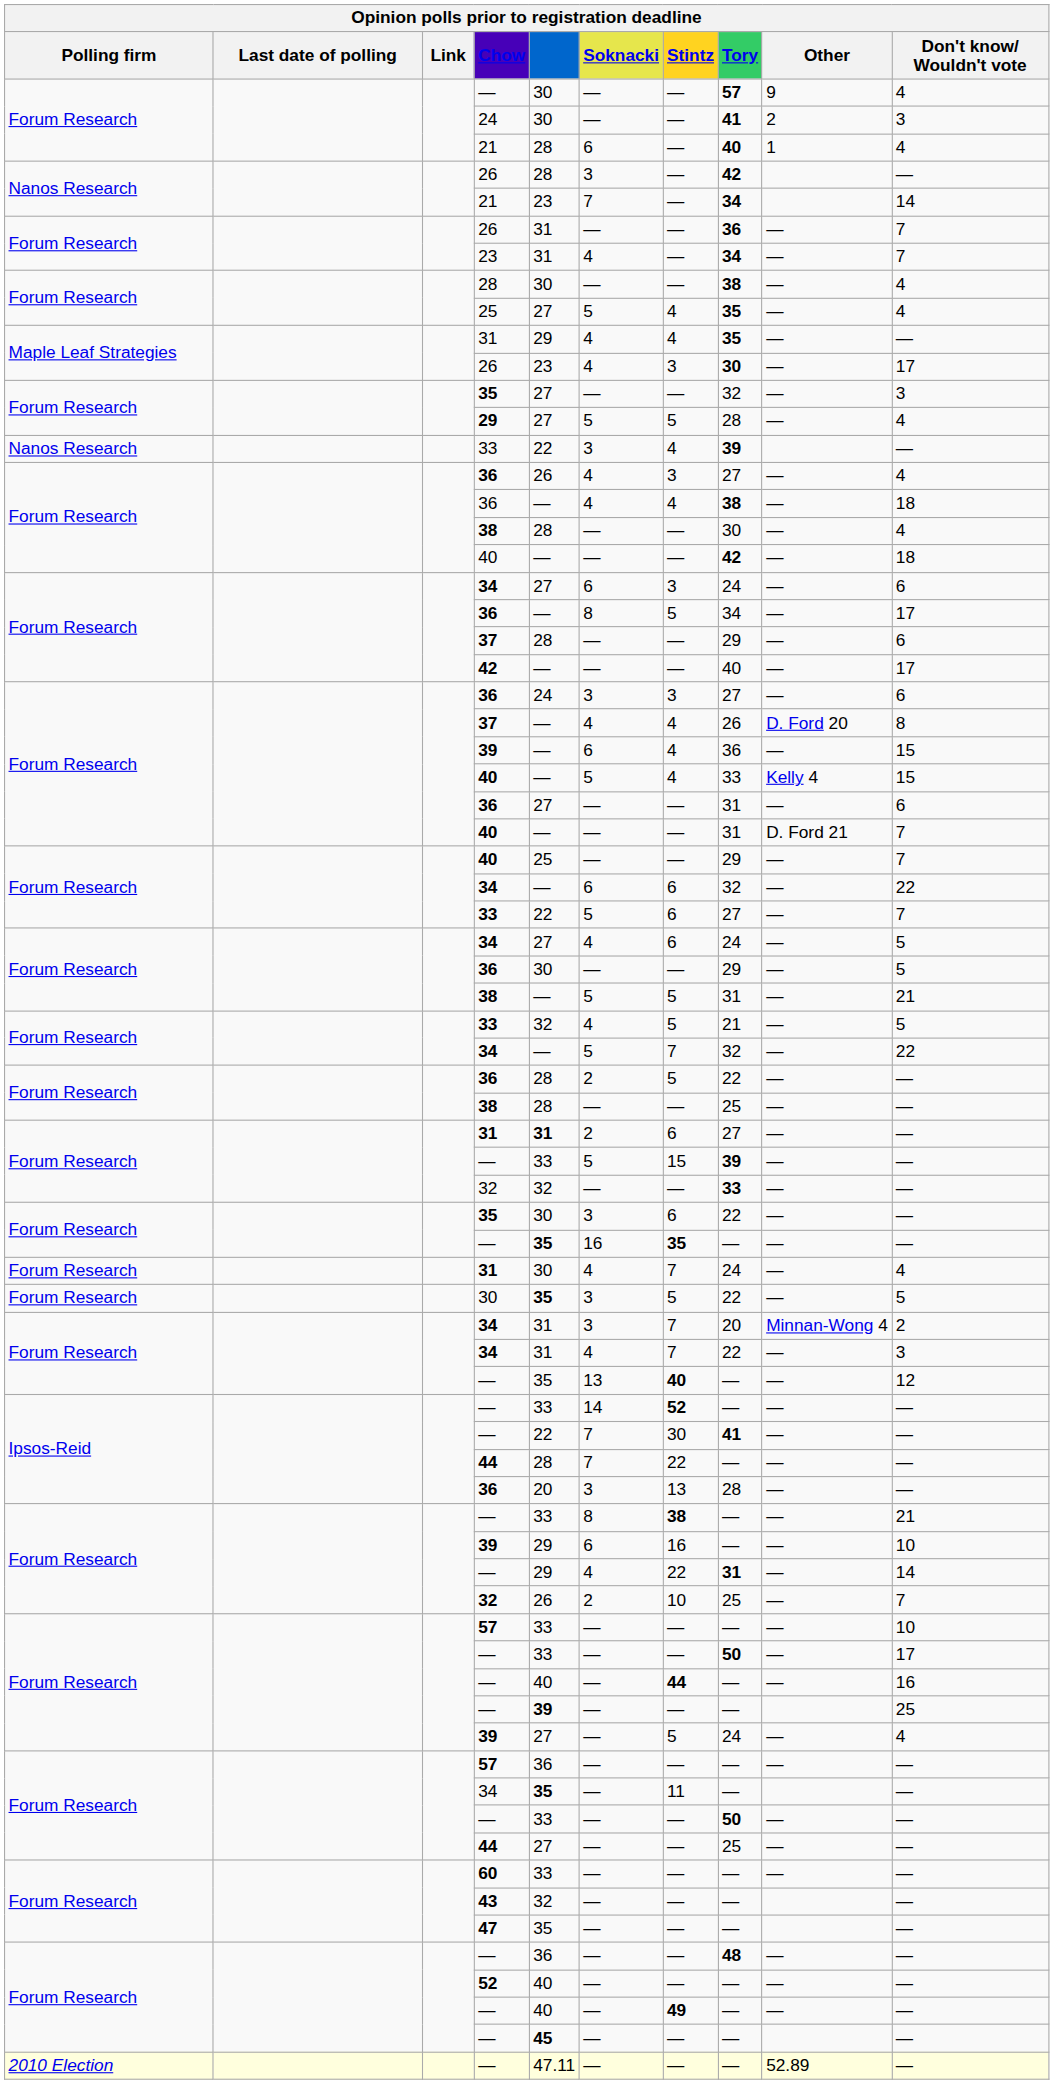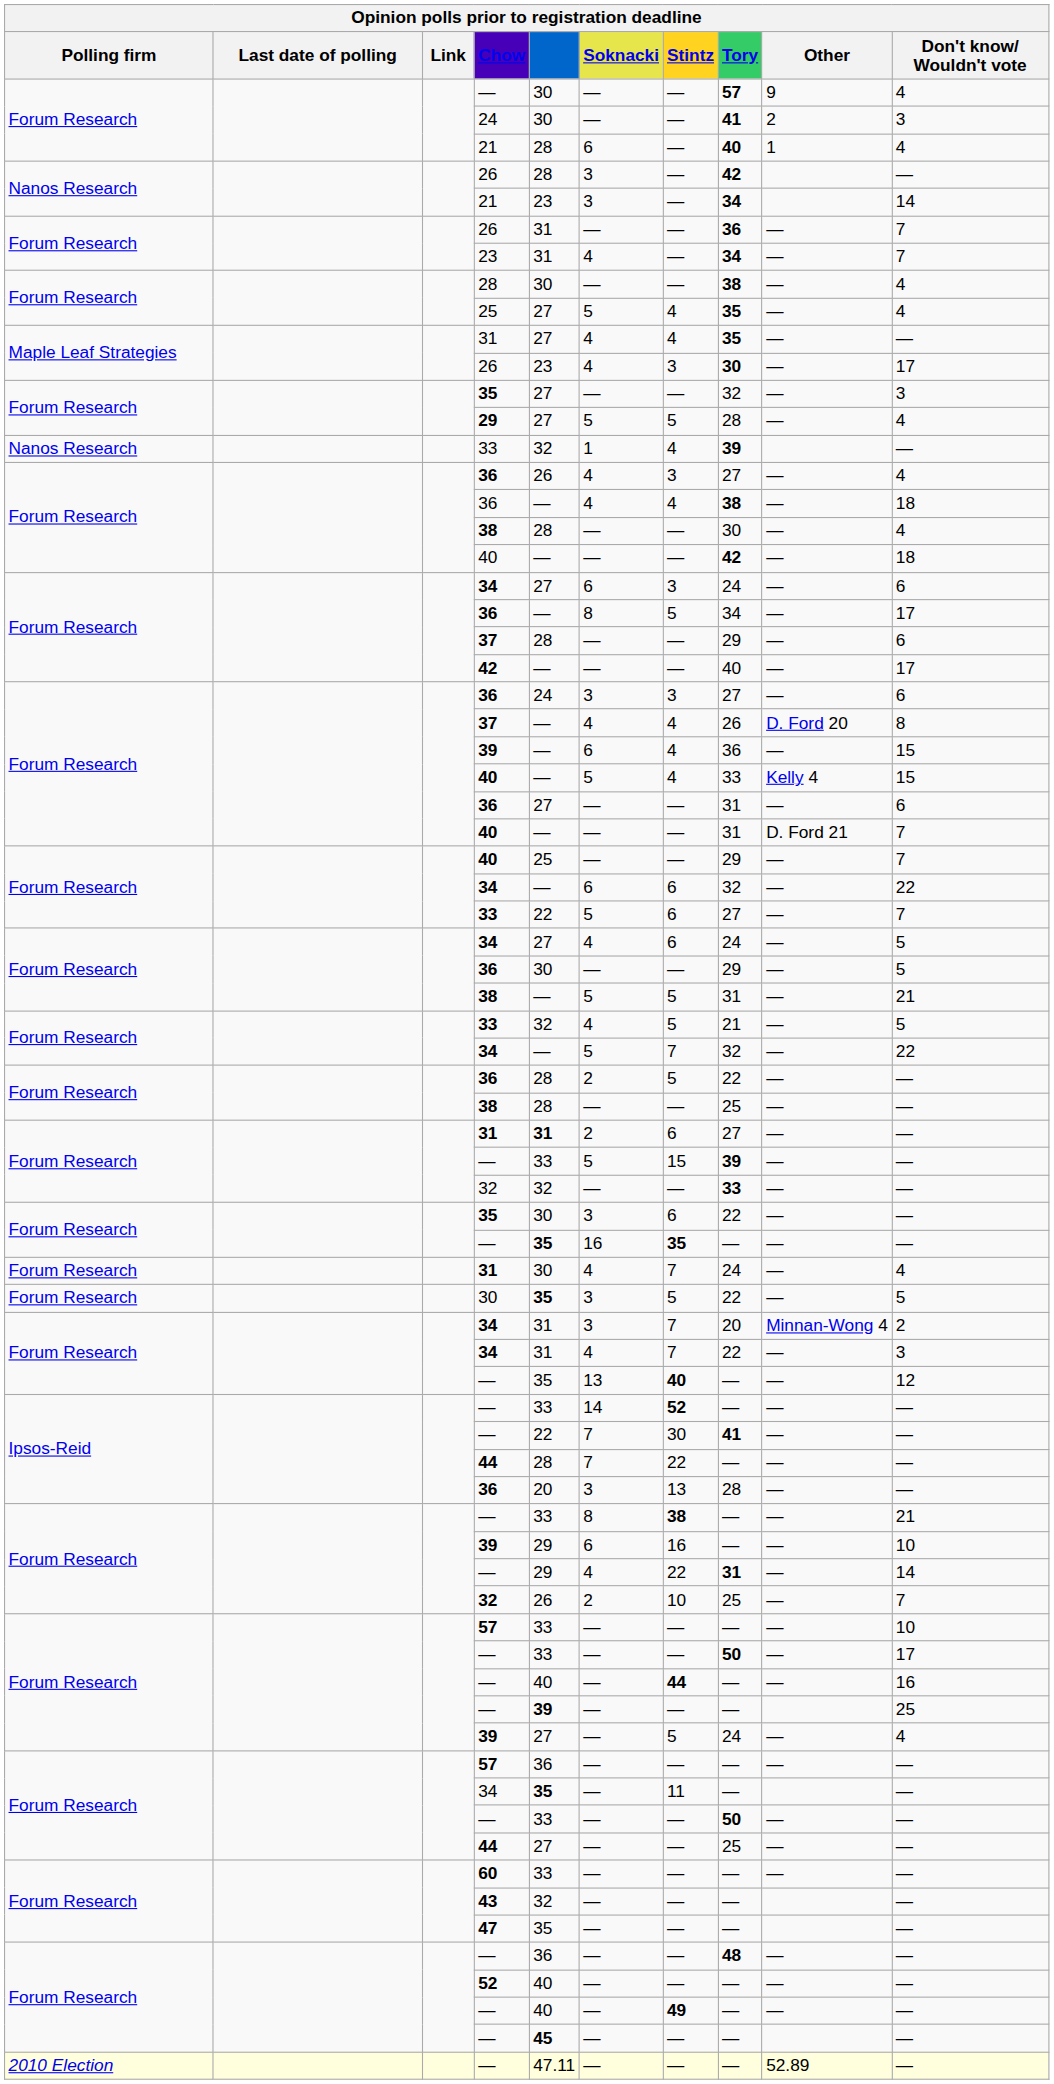(588, 202) 7 -> (588, 202) 3
(543, 339) 29 -> (543, 339) 27
(543, 448) 22 -> (543, 448) 32
(588, 448) 3 -> (588, 448) 1
